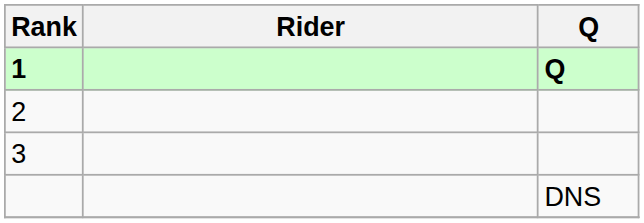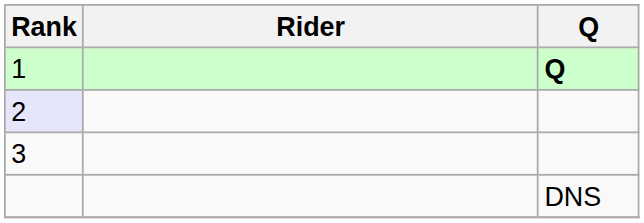(19, 69) bold -> (19, 69) normal
(19, 112) no background -> (19, 112) lavender background
